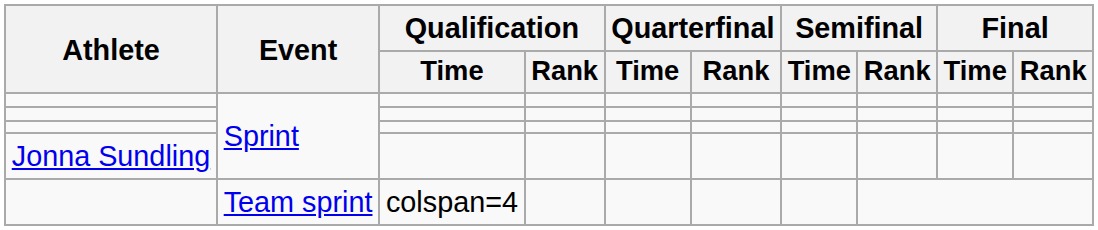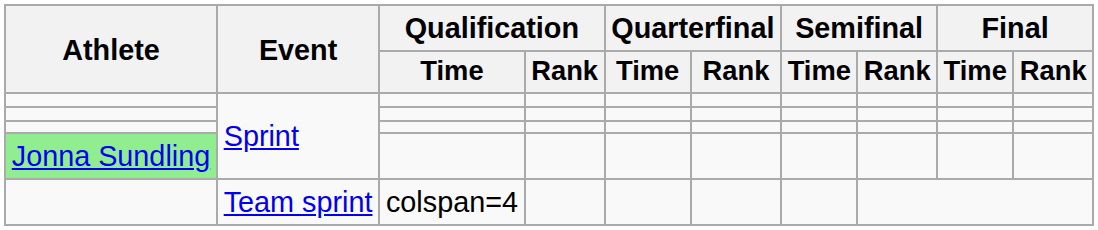(111, 157) no background -> (111, 157) lightgreen background
